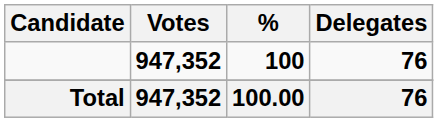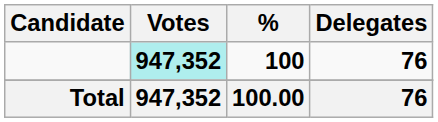(178, 60) no background -> (178, 60) paleturquoise background
